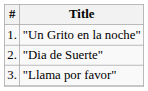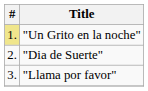(12, 34) no background -> (12, 34) khaki background
